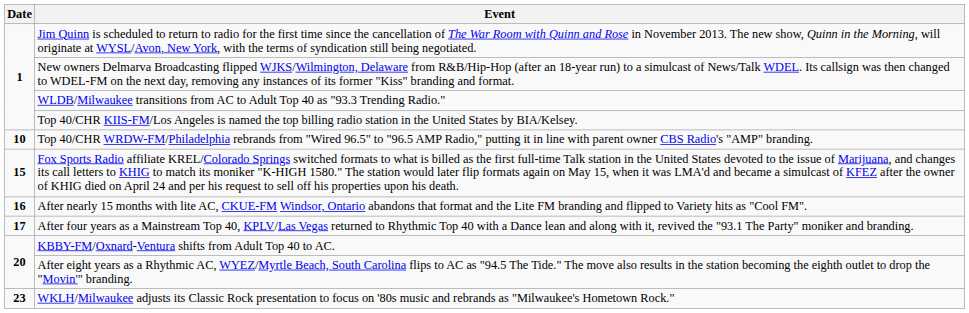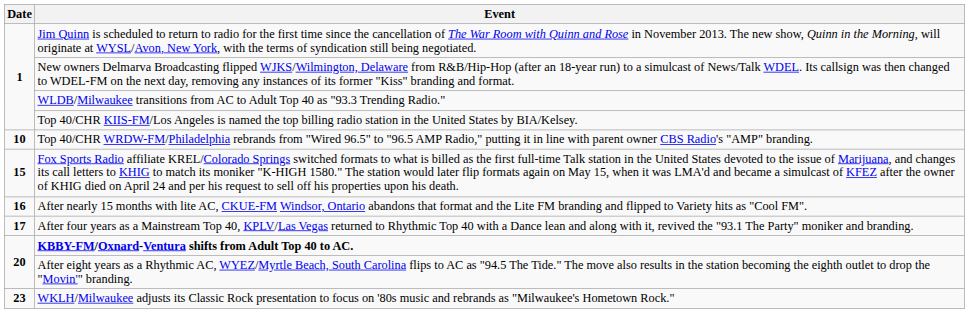(186, 245) normal -> (195, 245) bold
